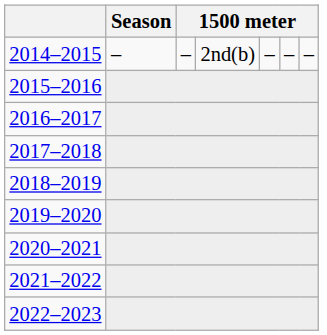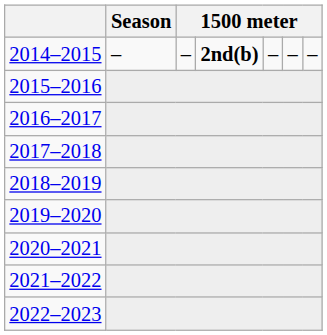(228, 53) normal -> (229, 53) bold
